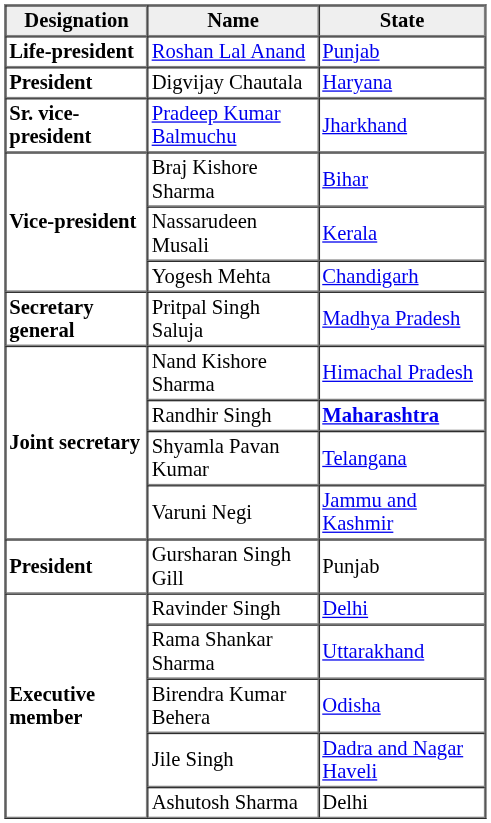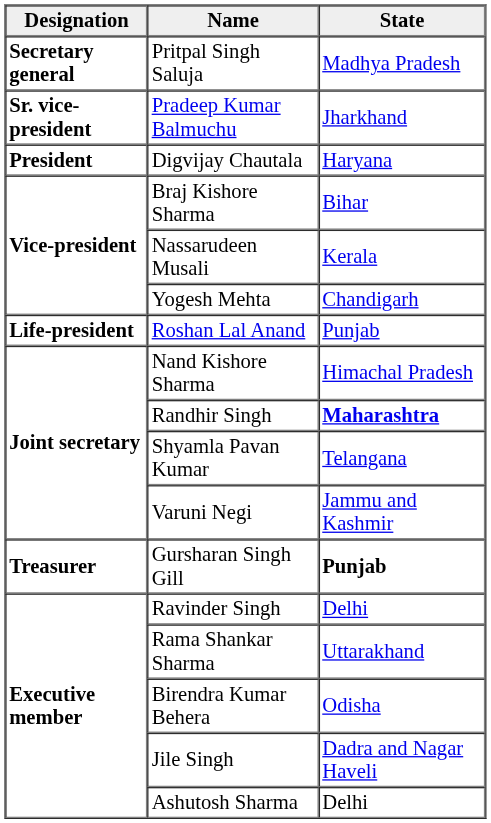rows swapped: (228, 51) <-> (206, 318)
rows swapped: (227, 82) <-> (216, 125)
(51, 566) President -> (53, 566) Treasurer
(351, 566) normal -> (354, 566) bold
